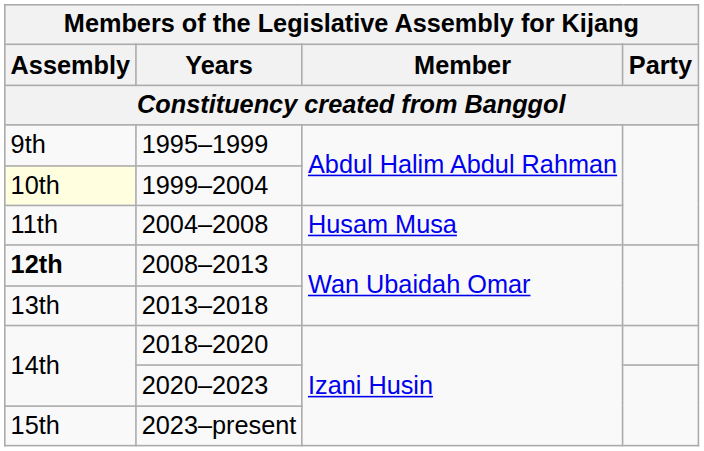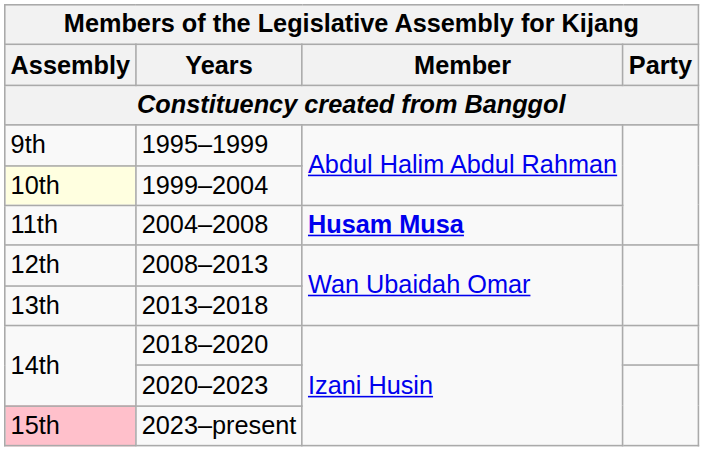(382, 225) normal -> (386, 225) bold
(37, 265) bold -> (35, 265) normal
(35, 425) no background -> (35, 425) pink background
